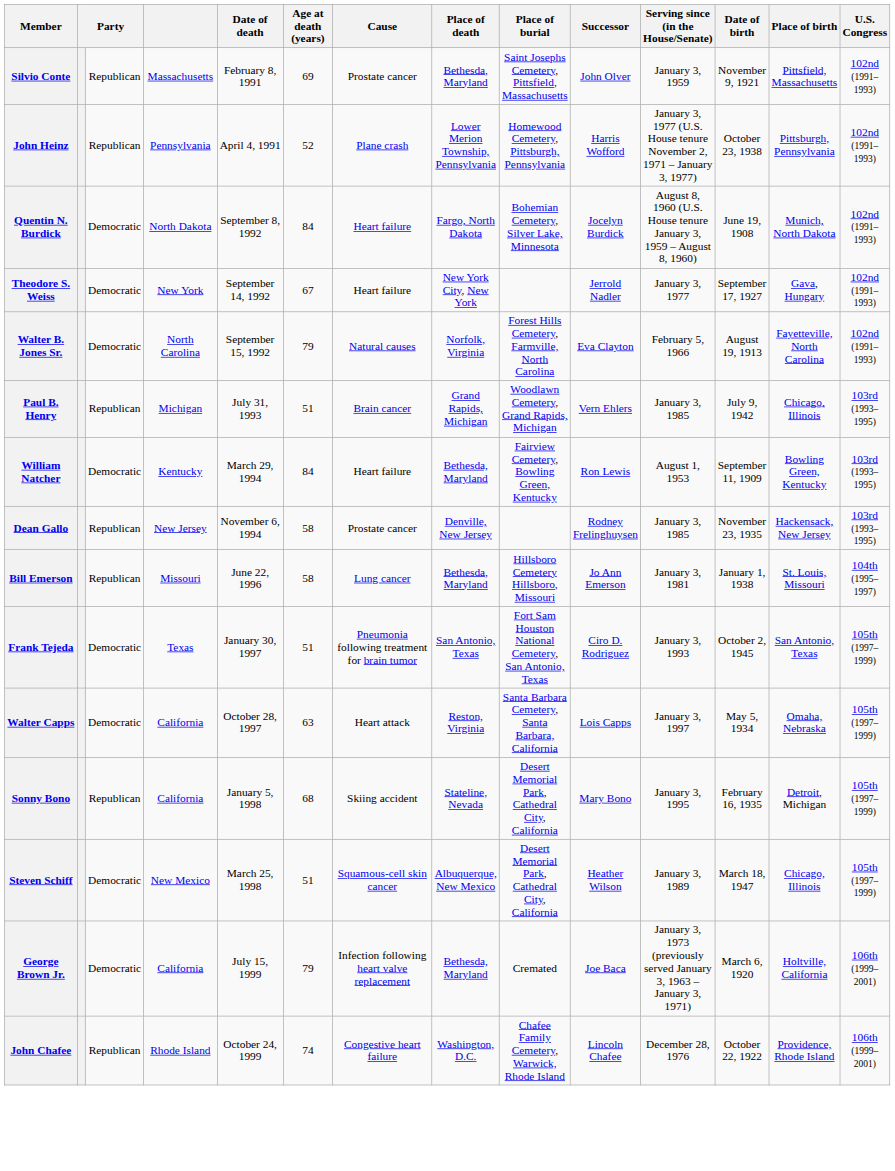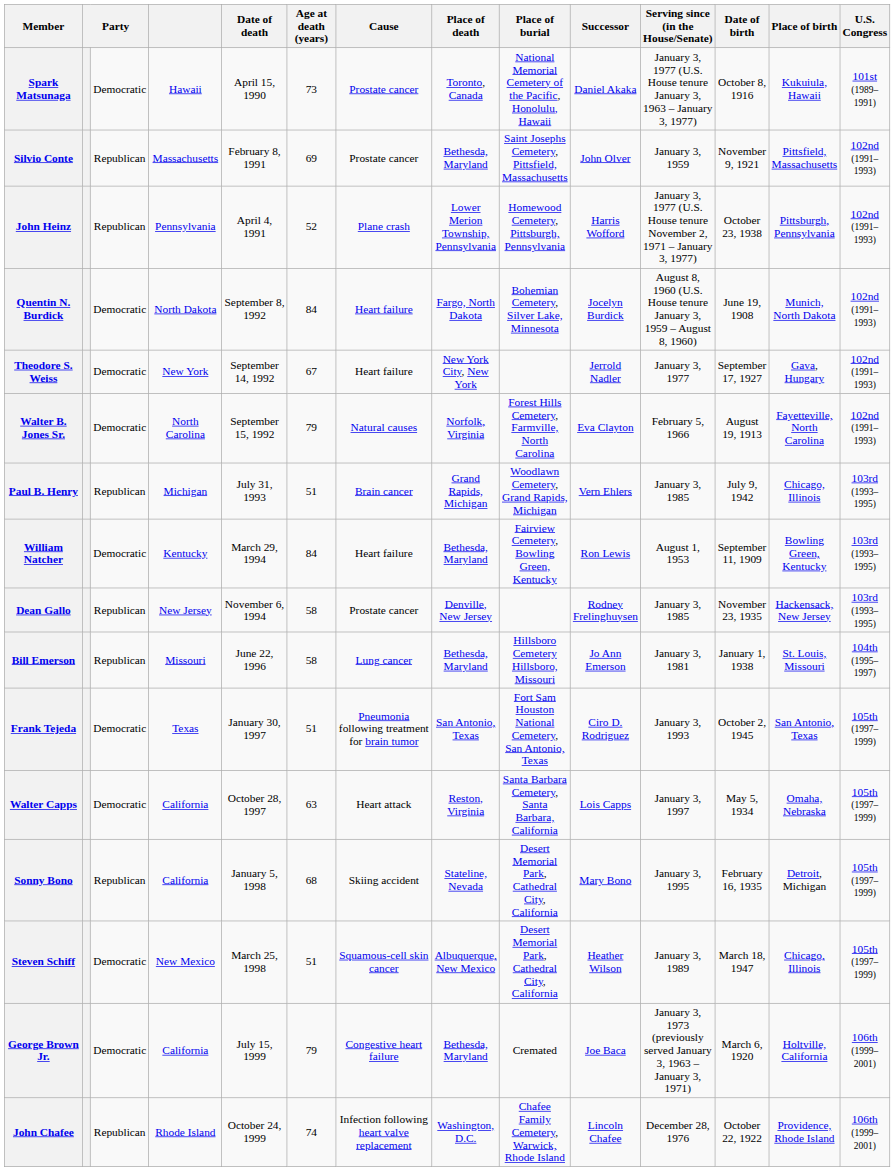+ row: (43, 89)
(382, 968) Infection following heart valve replacement -> (384, 1050) Congestive heart failure
(382, 1050) Congestive heart failure -> (384, 1132) Infection following heart valve replacement
